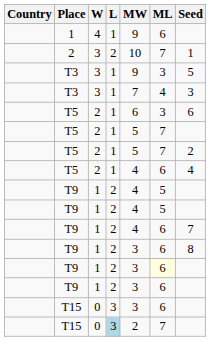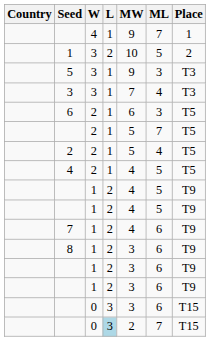columns swapped: (71, 14) <-> (190, 14)
(163, 33) 6 -> (159, 33) 7
(163, 53) 7 -> (159, 53) 5
(163, 151) 7 -> (159, 151) 4
(163, 170) 6 -> (159, 170) 5
(163, 268) lightyellow background -> (159, 268) no background
